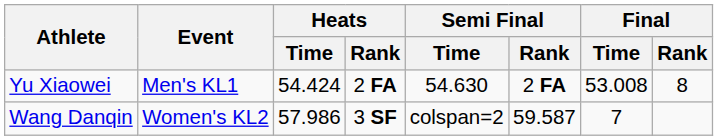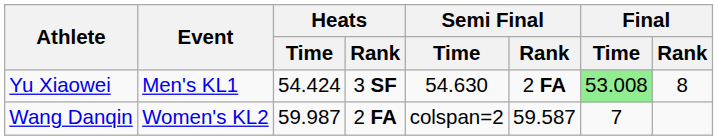(375, 85) 2 FA -> (375, 85) 3 SF
(616, 85) no background -> (616, 85) lightgreen background
(309, 118) 57.986 -> (309, 118) 59.987
(375, 118) 3 SF -> (375, 118) 2 FA
